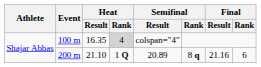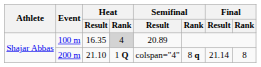(158, 40) colspan="4" -> (158, 40) 20.89
(158, 55) 20.89 -> (158, 55) colspan="4"
(219, 55) 21.16 -> (219, 55) 21.14
(244, 55) 6 -> (244, 55) 8
